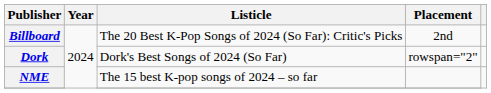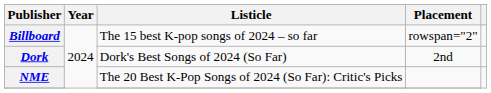(251, 35) The 20 Best K-Pop Songs of 2024 (So Far): Critic's Picks -> (208, 35) The 15 best K-pop songs of 2024 – so far
(443, 35) 2nd -> (443, 35) rowspan="2"
(443, 56) rowspan="2" -> (443, 56) 2nd
(208, 77) The 15 best K-pop songs of 2024 – so far -> (251, 77) The 20 Best K-Pop Songs of 2024 (So Far): Critic's Picks
